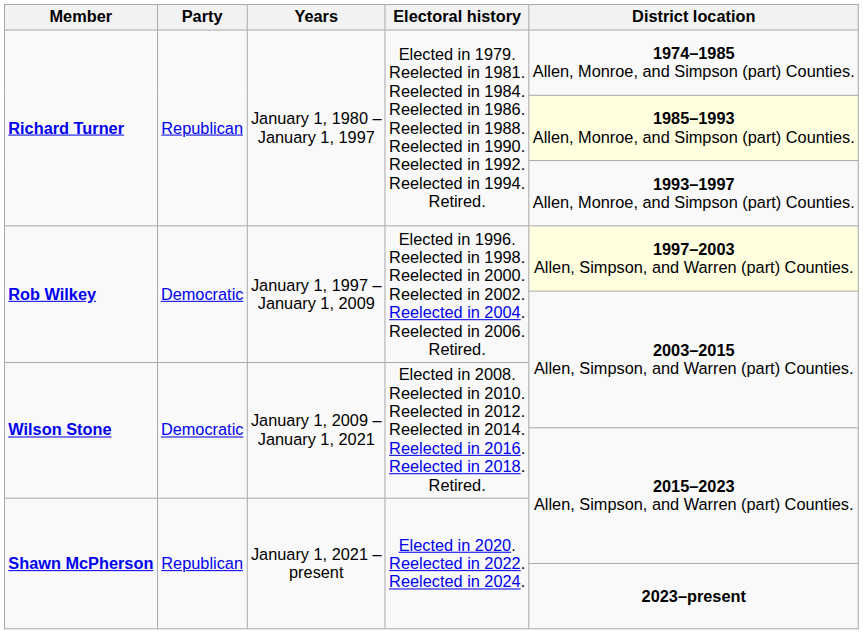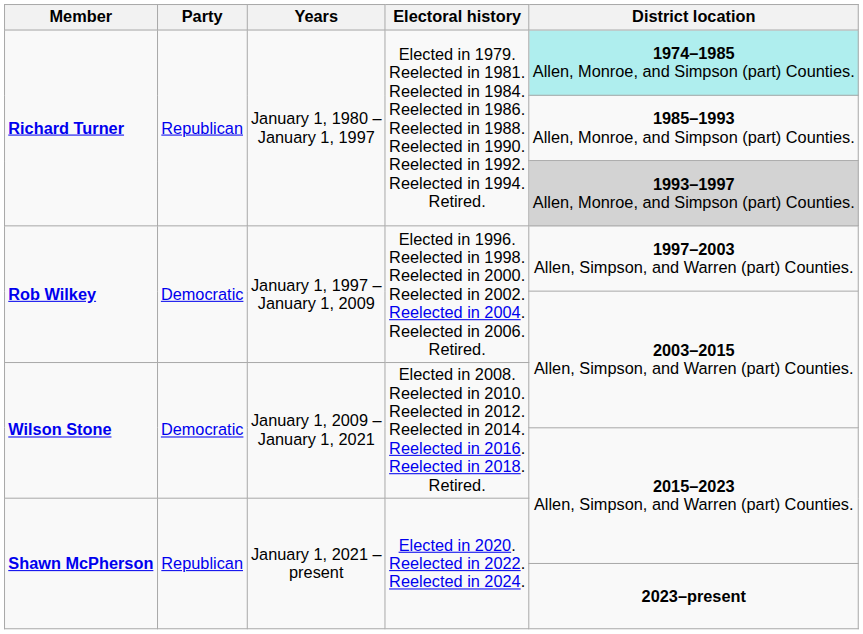(694, 63) no background -> (694, 63) paleturquoise background
(694, 128) lightyellow background -> (694, 128) no background
(694, 193) no background -> (694, 193) lightgrey background
(694, 258) lightyellow background -> (694, 258) no background
